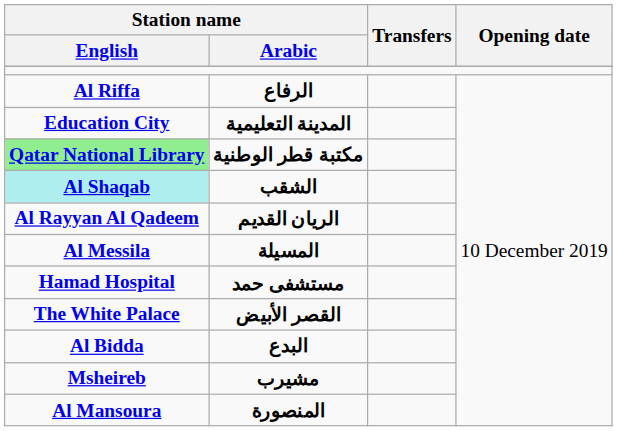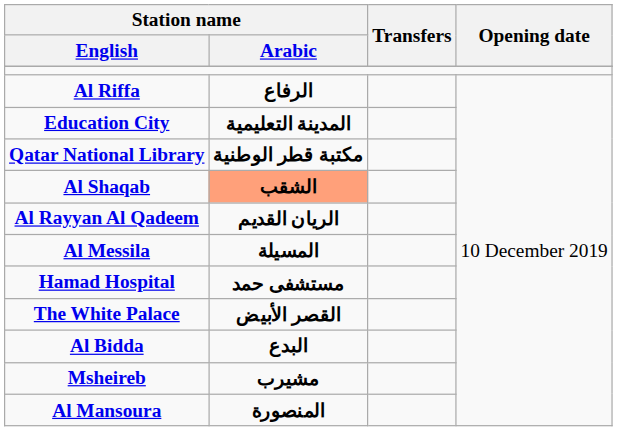(107, 154) lightgreen background -> (107, 154) no background
(107, 186) paleturquoise background -> (107, 186) no background
(288, 187) no background -> (288, 187) lightsalmon background
